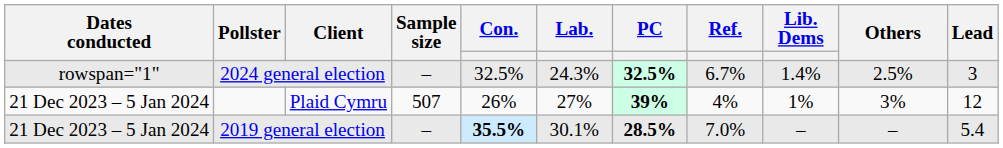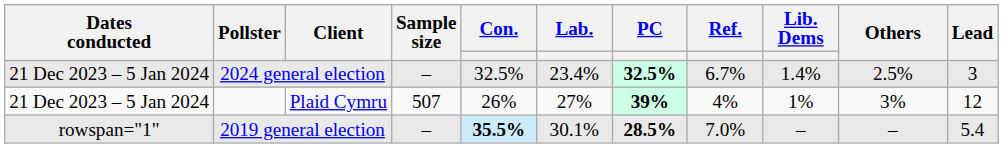(109, 74) rowspan="1" -> (109, 74) 21 Dec 2023 – 5 Jan 2024
(574, 74) 24.3% -> (574, 74) 23.4%
(109, 129) 21 Dec 2023 – 5 Jan 2024 -> (109, 129) rowspan="1"
